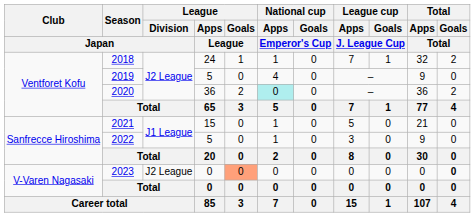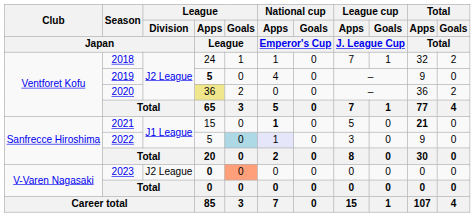(210, 76) normal -> (210, 76) bold
(210, 92) no background -> (210, 92) khaki background
(276, 92) paleturquoise background -> (276, 92) no background
(276, 124) normal -> (276, 124) bold
(422, 124) normal -> (422, 124) bold
(241, 140) no background -> (241, 140) lightblue background
(276, 140) no background -> (276, 140) lavender background
(210, 172) normal -> (210, 172) bold
(453, 172) bold -> (453, 172) normal
